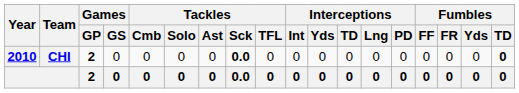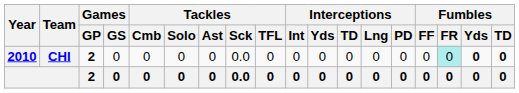(241, 56) bold -> (241, 56) normal
(449, 56) no background -> (449, 56) paleturquoise background
(476, 56) normal -> (476, 56) bold
